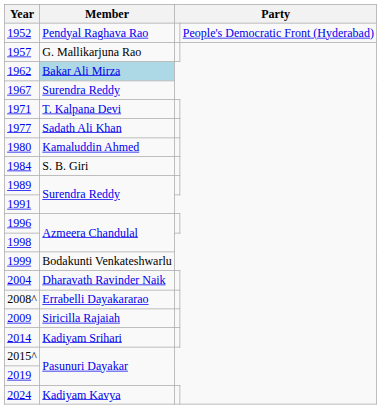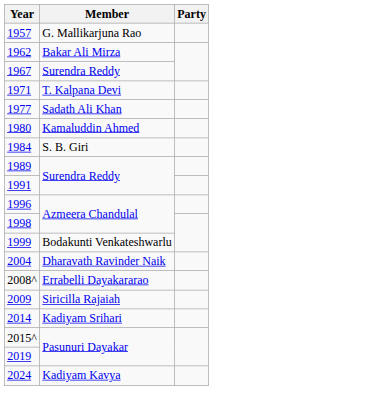- row: (19, 33)
(81, 71) lightblue background -> (81, 52) no background
